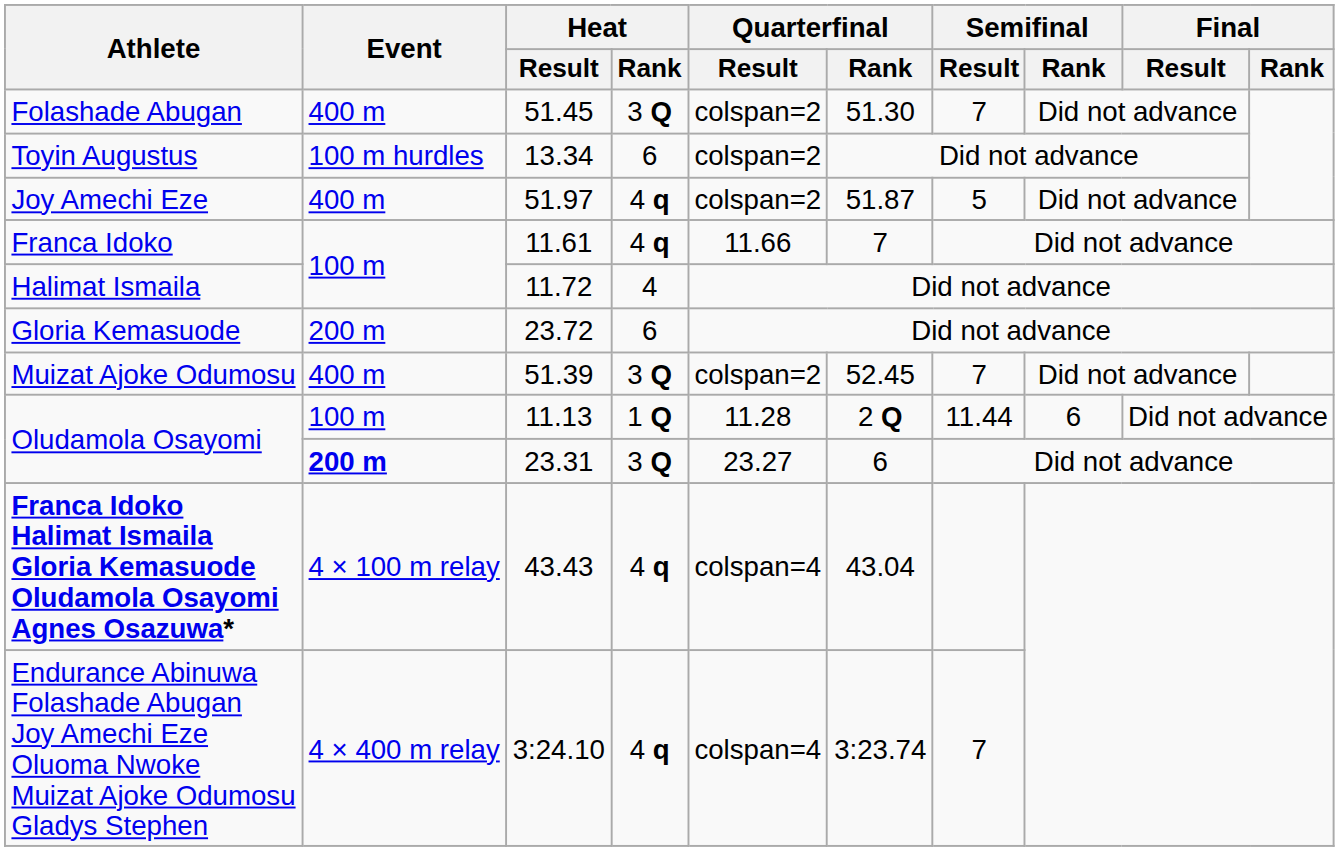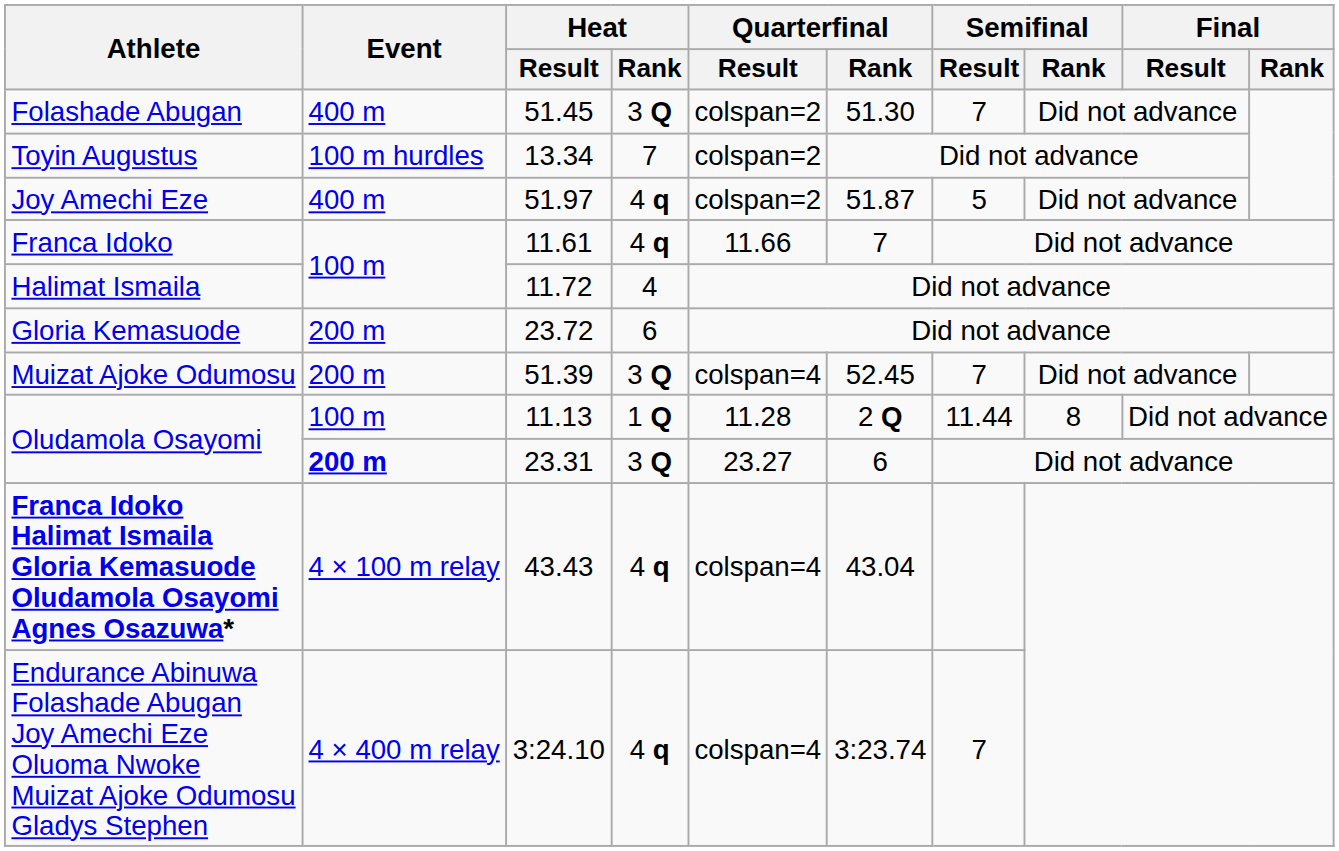(650, 156) 6 -> (650, 156) 7
(347, 374) 400 m -> (347, 374) 200 m
(758, 374) colspan=2 -> (758, 374) colspan=4
(1073, 418) 6 -> (1073, 418) 8
